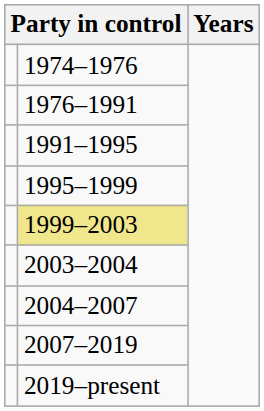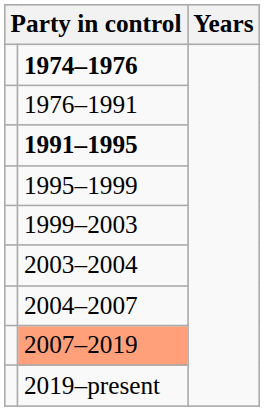(81, 64) normal -> (81, 64) bold
(81, 144) normal -> (81, 144) bold
(81, 225) khaki background -> (81, 225) no background
(81, 345) no background -> (81, 345) lightsalmon background
